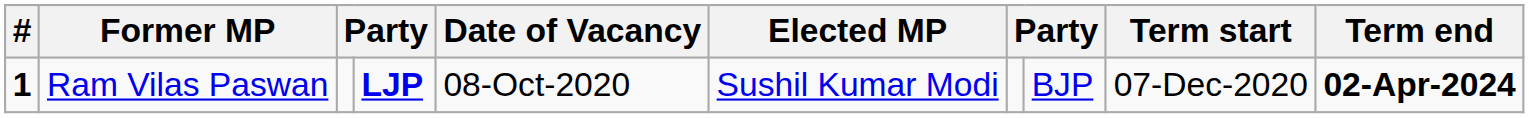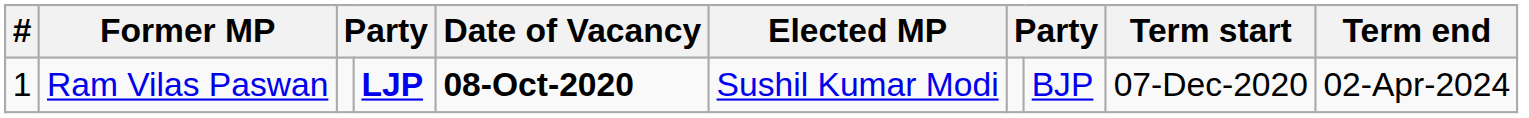(22, 84) bold -> (22, 84) normal
(537, 84) normal -> (539, 84) bold
(1420, 84) bold -> (1417, 84) normal
